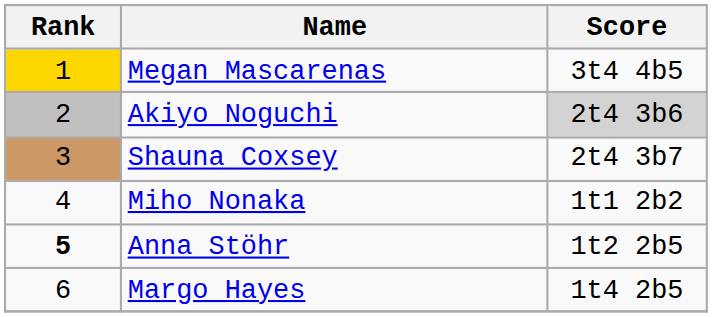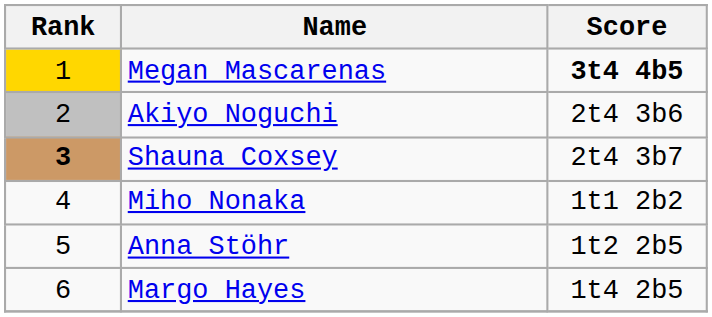(627, 71) normal -> (627, 71) bold
(627, 115) lightgrey background -> (627, 115) no background
(63, 159) normal -> (63, 159) bold
(63, 246) bold -> (63, 246) normal
